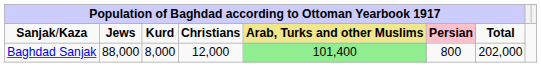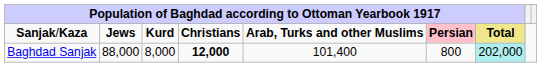(335, 33) khaki background -> (335, 33) no background
(501, 33) no background -> (501, 33) khaki background
(211, 52) normal -> (211, 52) bold
(335, 52) lightgreen background -> (335, 52) no background
(501, 52) no background -> (501, 52) paleturquoise background
